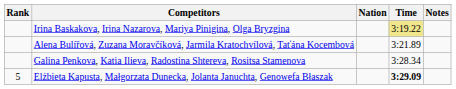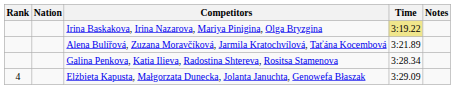columns swapped: (373, 12) <-> (194, 12)
(18, 76) 5 -> (18, 76) 4
(406, 76) bold -> (406, 76) normal
